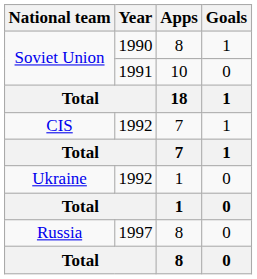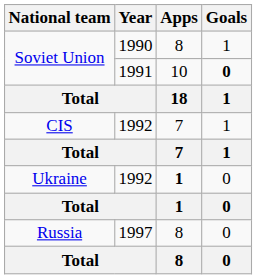(226, 71) normal -> (226, 71) bold
(179, 179) normal -> (179, 179) bold
